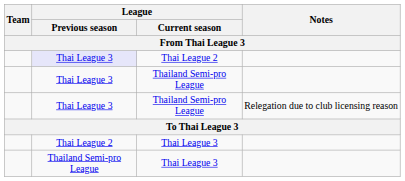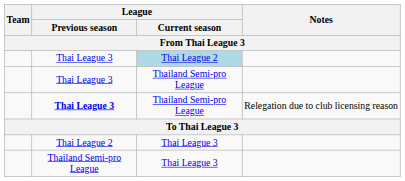(84, 58) lavender background -> (84, 58) no background
(189, 58) no background -> (189, 58) lightblue background
(84, 106) normal -> (84, 106) bold
